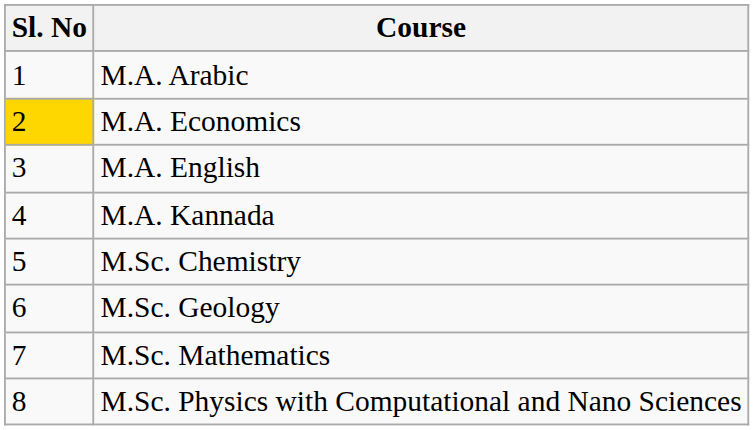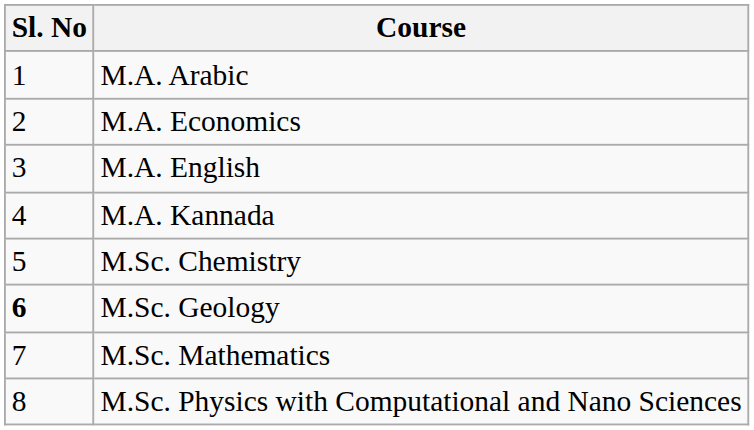(19, 121) gold background -> (19, 121) no background
(19, 307) normal -> (19, 307) bold
